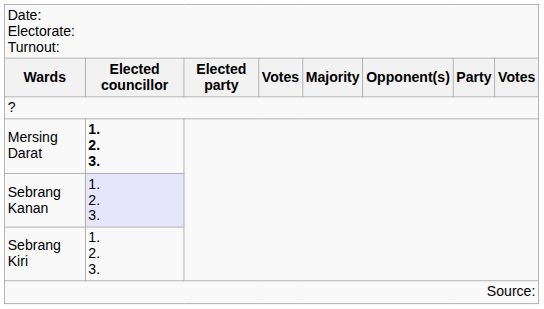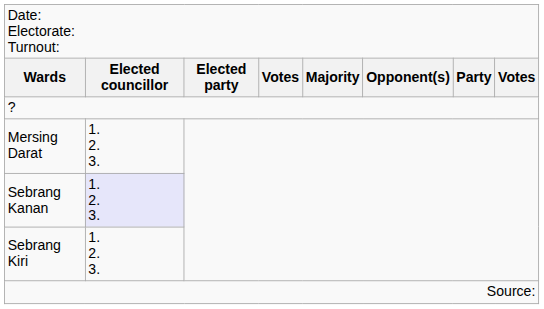(94, 146) bold -> (94, 146) normal
